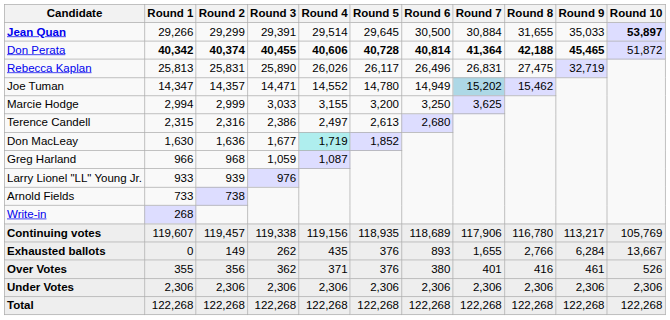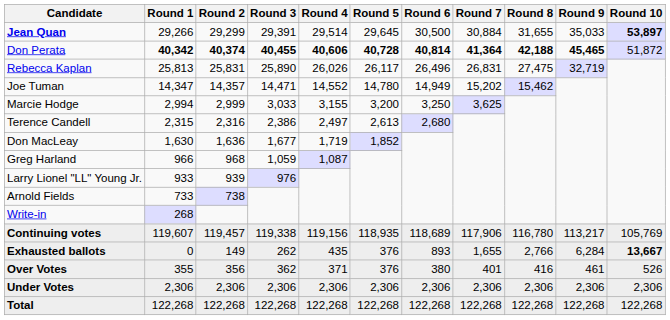(484, 86) lightblue background -> (484, 86) no background
(333, 141) paleturquoise background -> (333, 141) no background
(645, 251) normal -> (645, 251) bold
